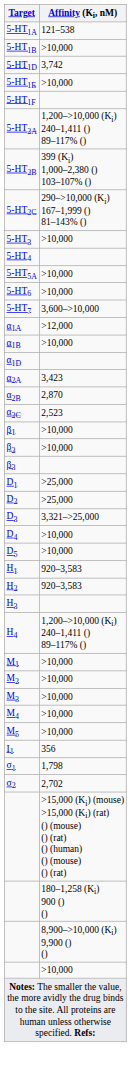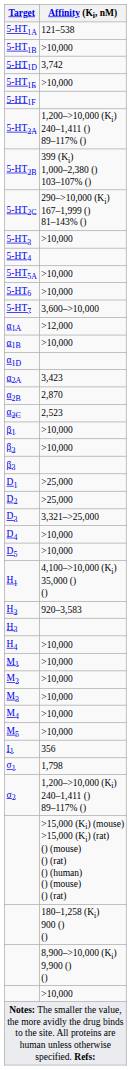(62, 569) 920–3,583 -> (79, 581) 4,100–>10,000 (Ki) 35,000 () ()
(79, 633) 1,200–>10,000 (Ki) 240–1,411 () 89–117% () -> (57, 644) >10,000
(52, 783) 2,702 -> (79, 795) 1,200–>10,000 (Ki) 240–1,411 () 89–117% ()
